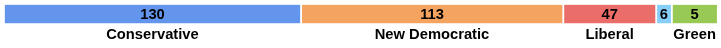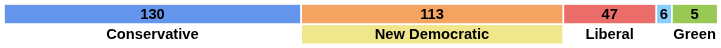(432, 34) no background -> (432, 34) khaki background
